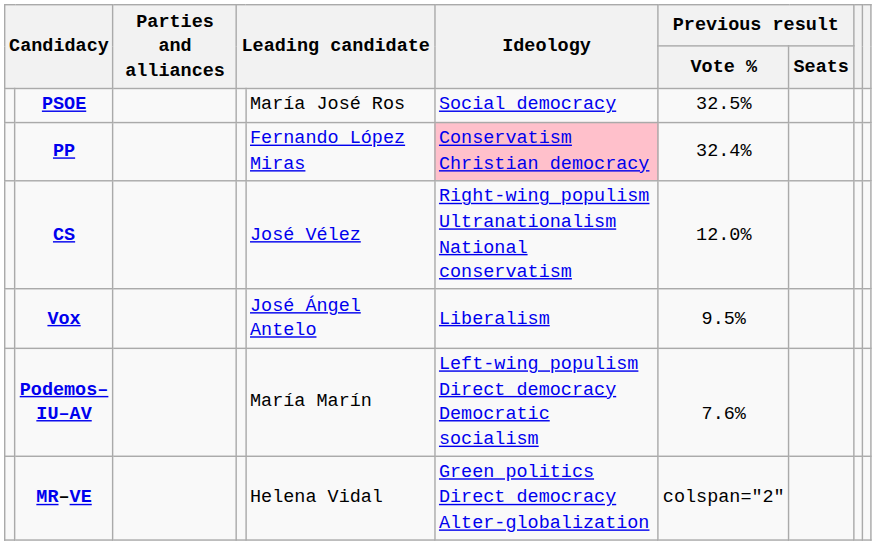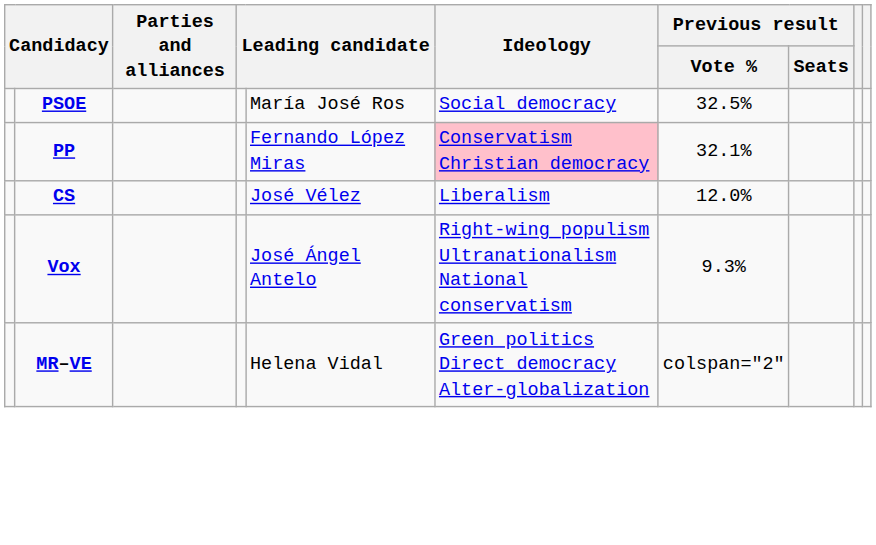(724, 151) 32.4% -> (724, 151) 32.1%
(544, 234) Right-wing populism Ultranationalism National conservatism -> (494, 197) Liberalism
(494, 318) Liberalism -> (544, 268) Right-wing populism Ultranationalism National conservatism
(724, 318) 9.5% -> (724, 268) 9.3%
- row: (64, 401)
